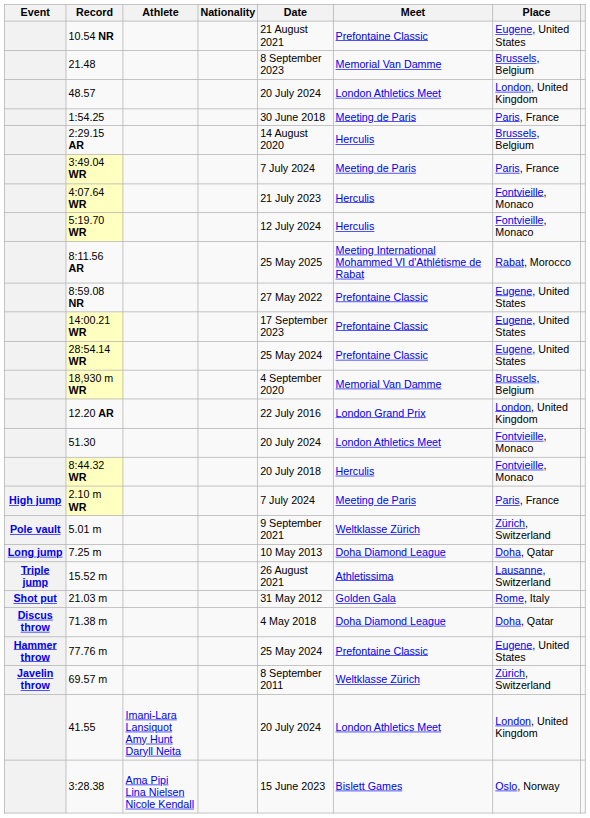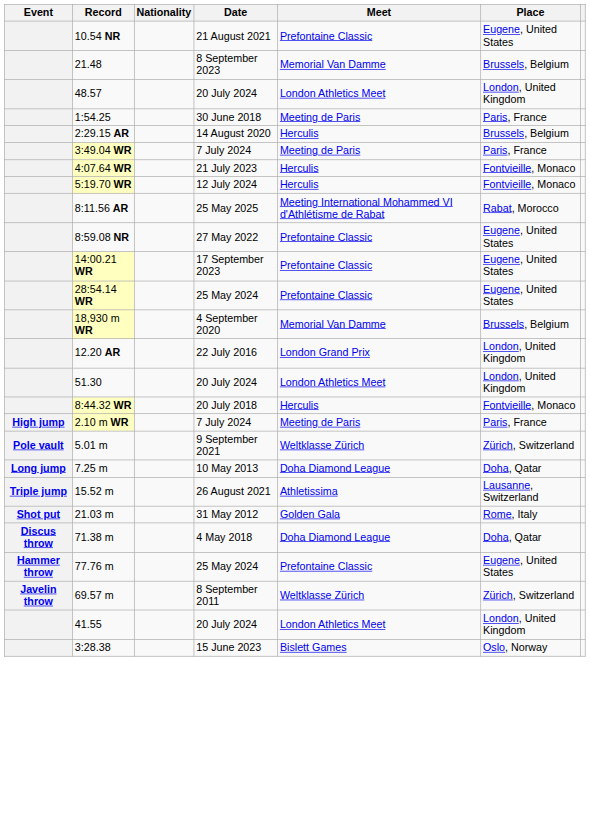- column: (160, 13)
(521, 442) Fontvieille, Monaco -> (519, 382) London, United Kingdom
